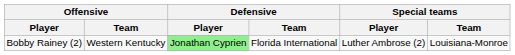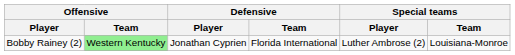(126, 43) no background -> (126, 43) lightgreen background
(208, 43) lightgreen background -> (208, 43) no background
